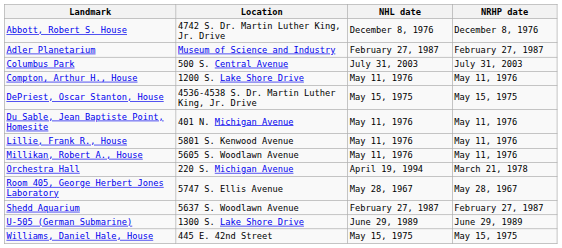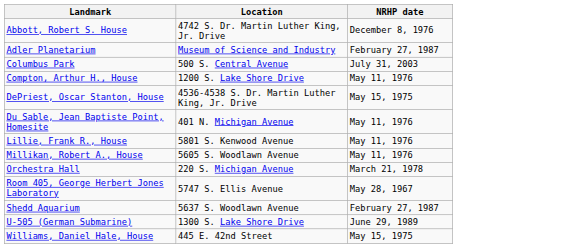- column: (400, 11)
